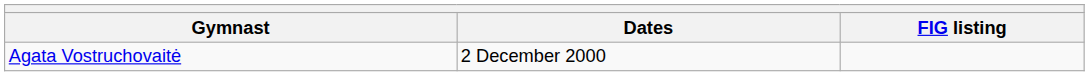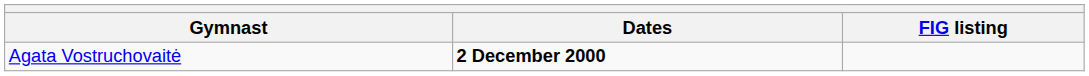(533, 56) normal -> (531, 56) bold
